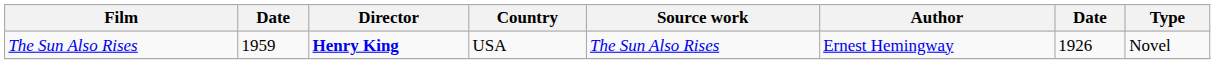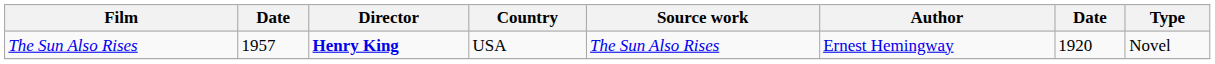(259, 44) 1959 -> (259, 44) 1957
(1075, 44) 1926 -> (1075, 44) 1920
